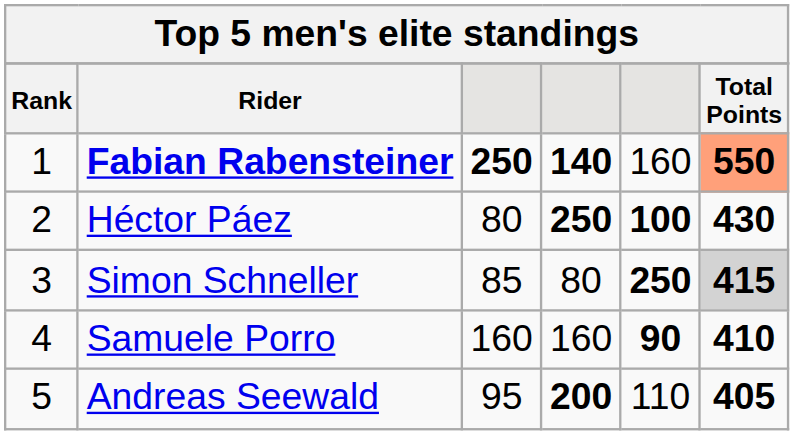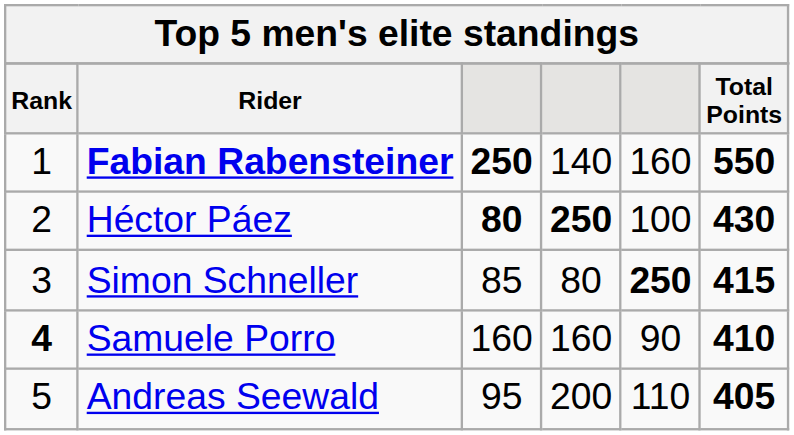(581, 161) bold -> (581, 161) normal
(744, 161) lightsalmon background -> (744, 161) no background
(502, 220) normal -> (502, 220) bold
(660, 220) bold -> (660, 220) normal
(744, 279) lightgrey background -> (744, 279) no background
(42, 338) normal -> (42, 338) bold
(660, 338) bold -> (660, 338) normal
(581, 397) bold -> (581, 397) normal
